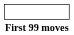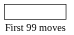(37, 27) bold -> (35, 27) normal
